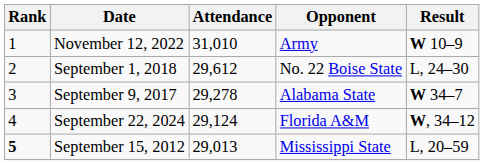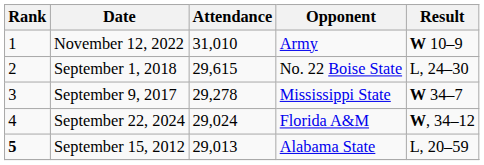(215, 69) 29,612 -> (215, 69) 29,615
(328, 95) Alabama State -> (335, 95) Mississippi State
(215, 120) 29,124 -> (215, 120) 29,024
(335, 146) Mississippi State -> (328, 146) Alabama State
